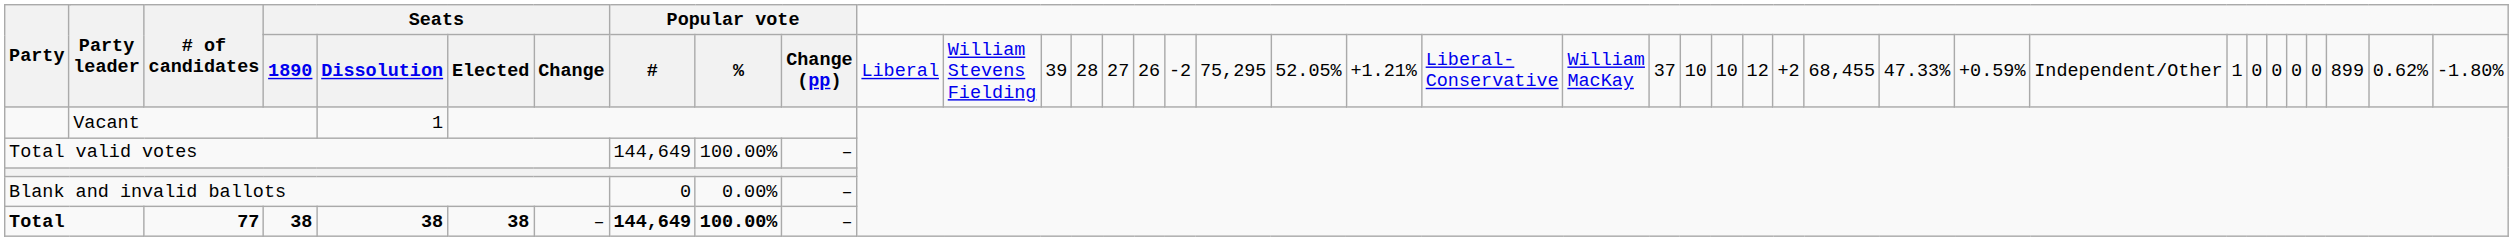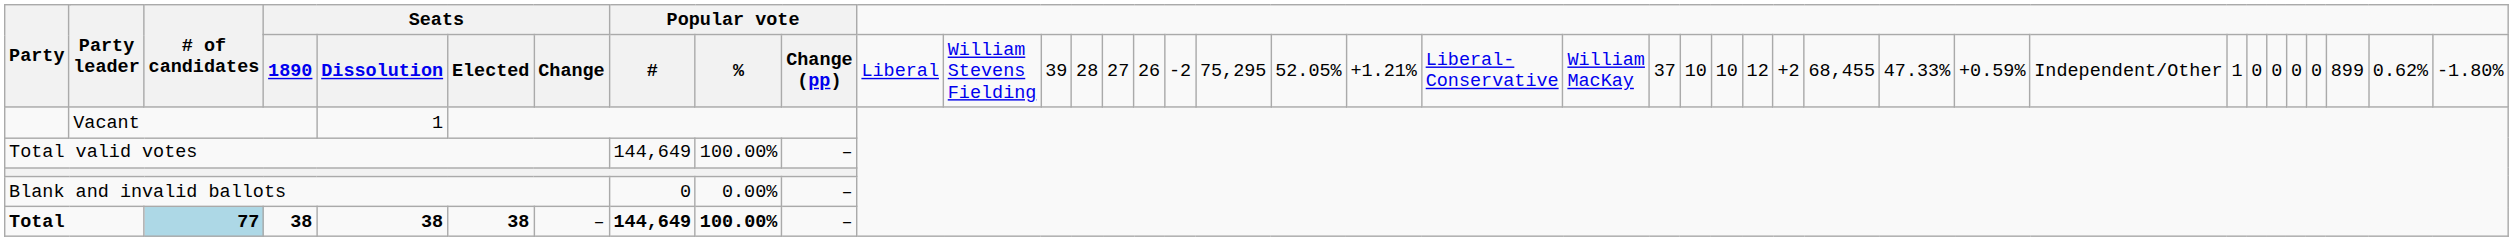(248, 222) no background -> (248, 222) lightblue background
